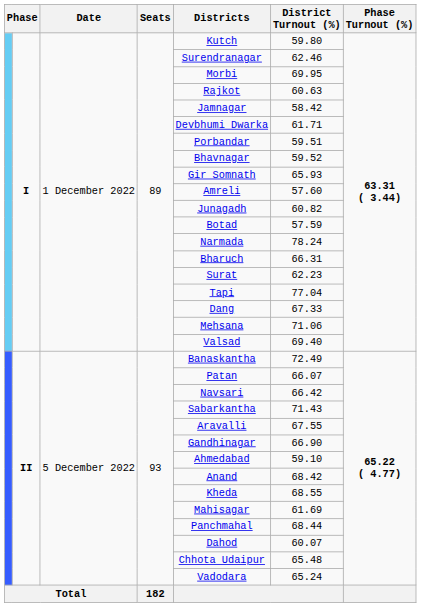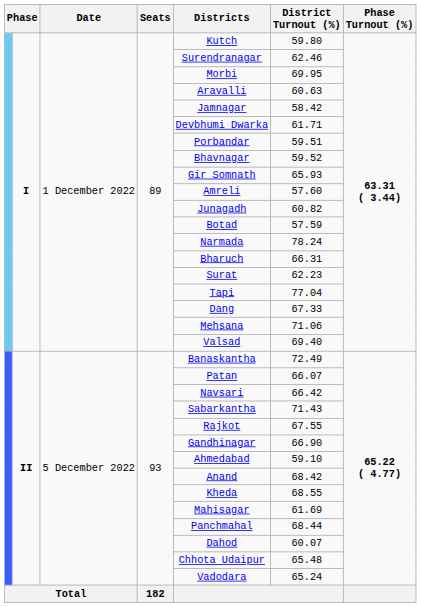(222, 92) Rajkot -> (222, 92) Aravalli
(222, 426) Aravalli -> (222, 426) Rajkot
